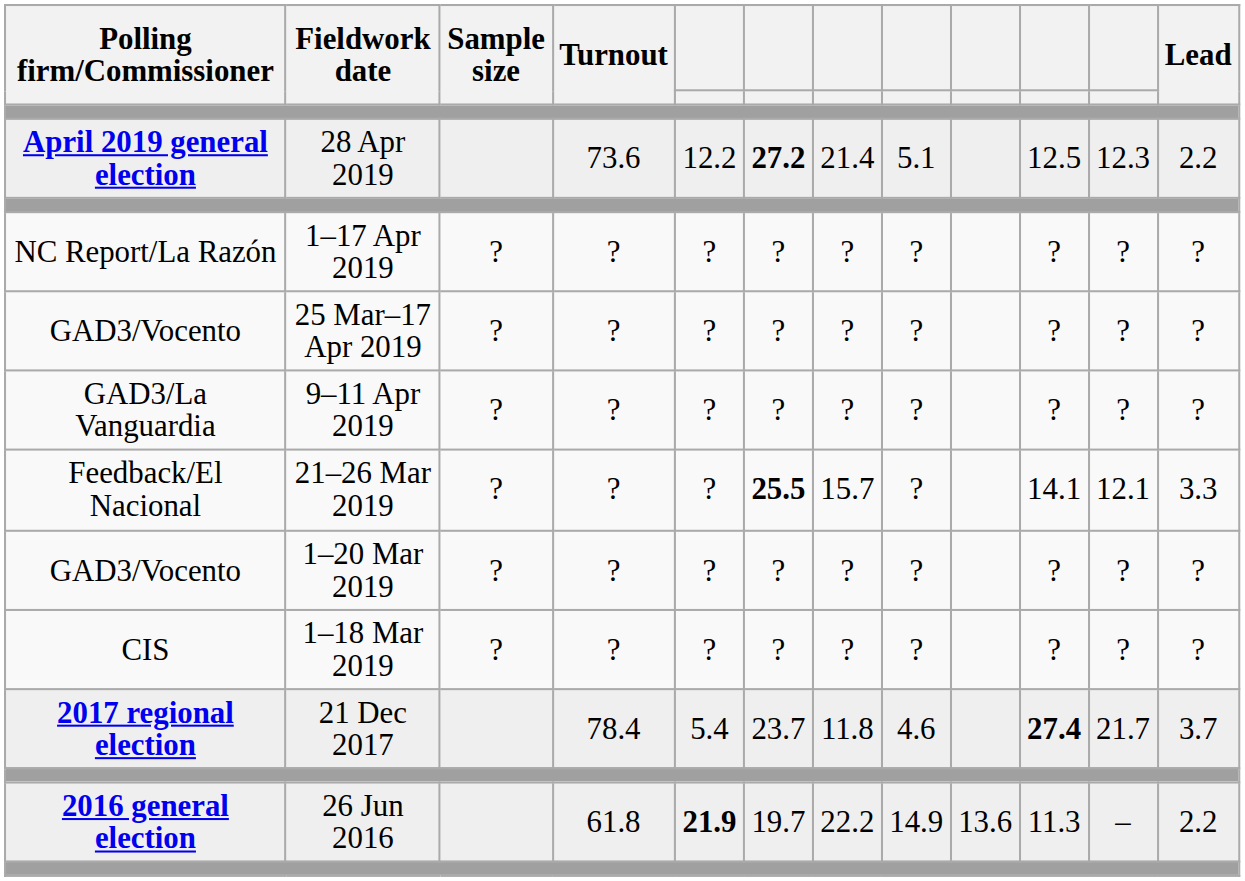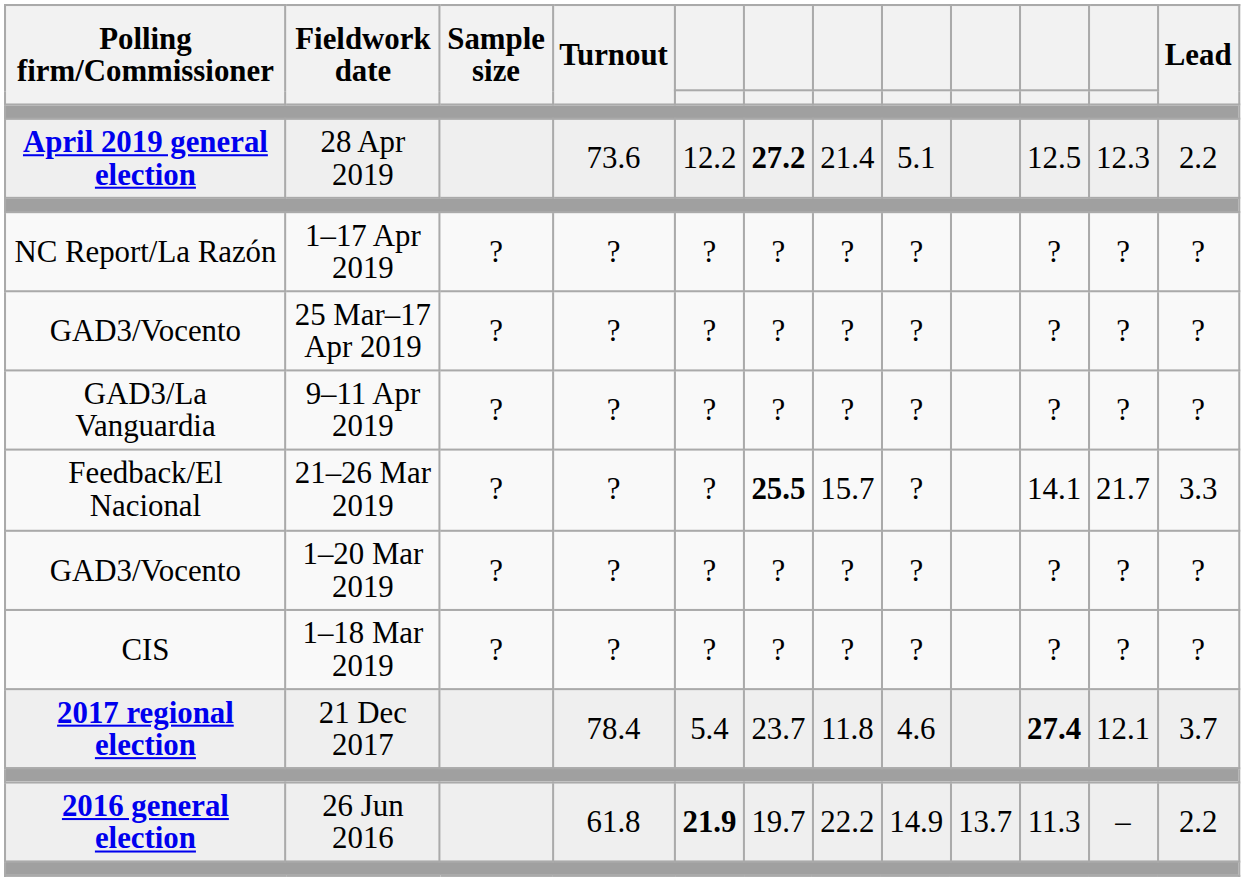(1123, 489) 12.1 -> (1123, 489) 21.7
(1123, 727) 21.7 -> (1123, 727) 12.1
(985, 821) 13.6 -> (985, 821) 13.7
